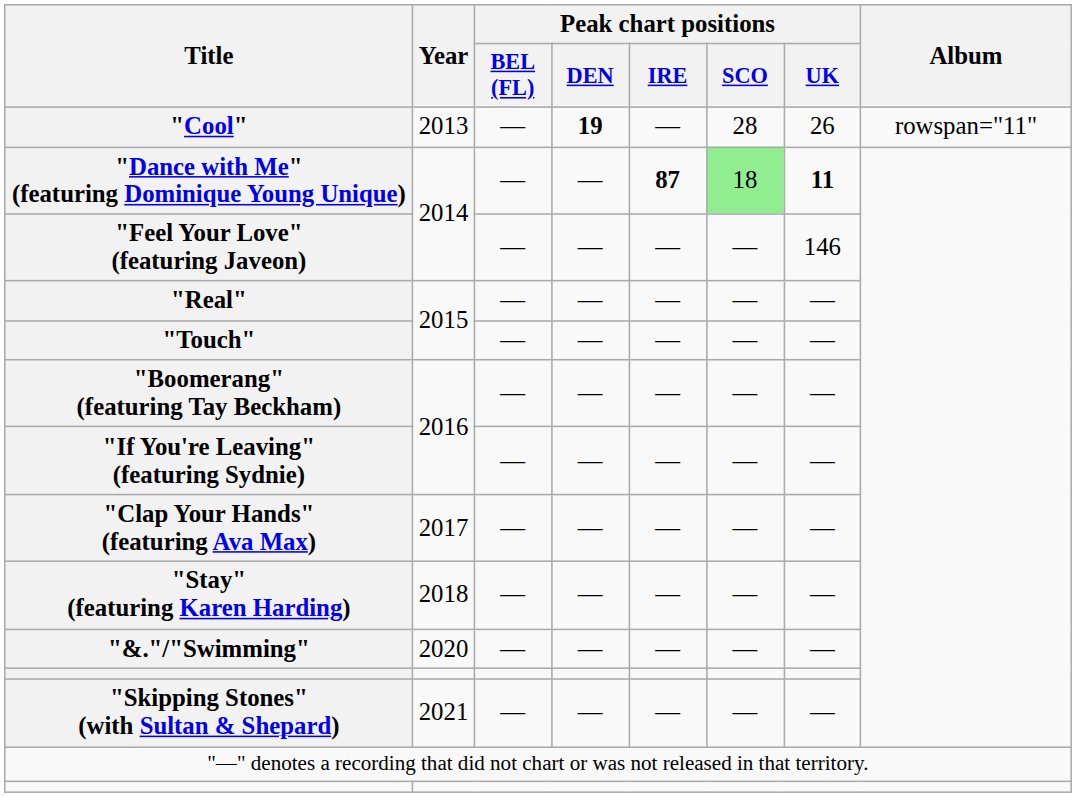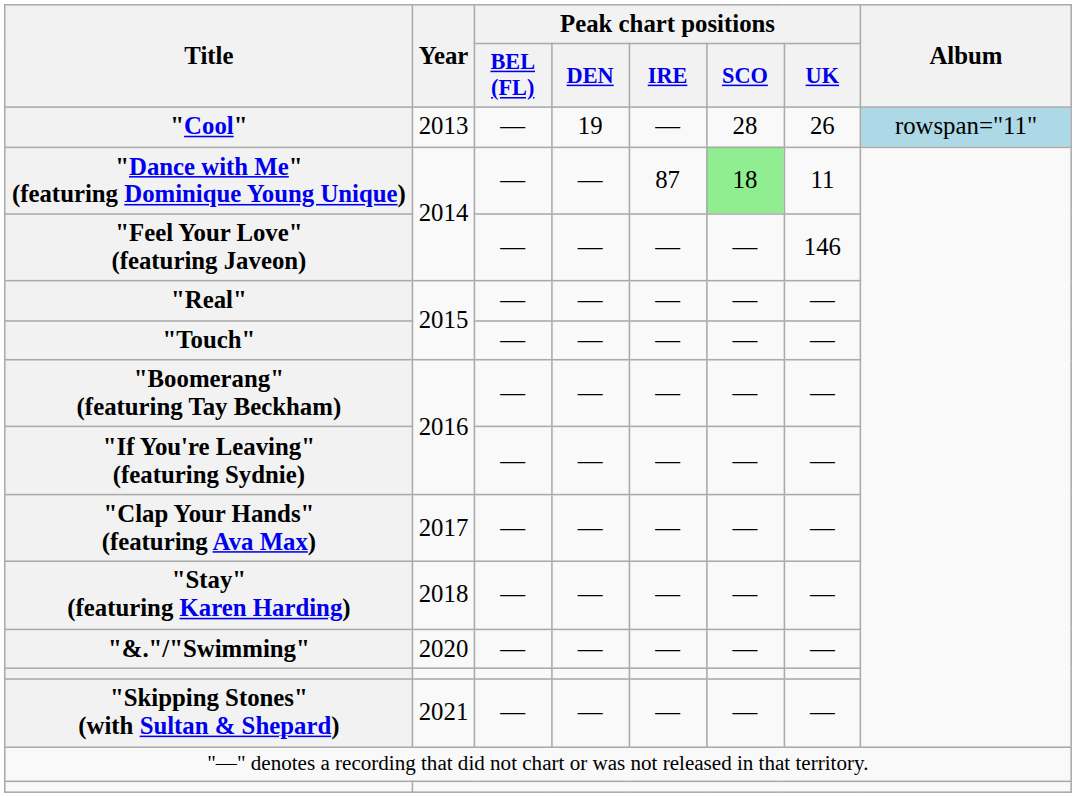(590, 126) bold -> (590, 126) normal
(966, 126) no background -> (966, 126) lightblue background
(668, 179) bold -> (668, 179) normal
(822, 179) bold -> (822, 179) normal
